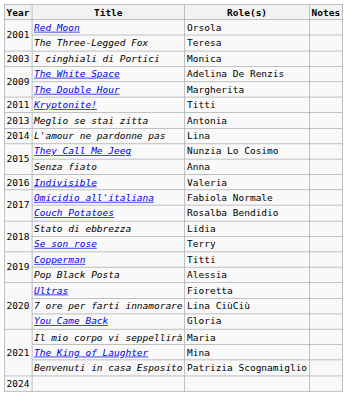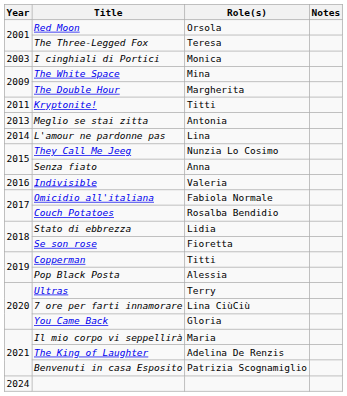(236, 74) Adelina De Renzis -> (198, 74) Mina
(201, 244) Terry -> (210, 244) Fioretta
(210, 291) Fioretta -> (201, 291) Terry
(198, 352) Mina -> (236, 352) Adelina De Renzis
